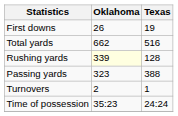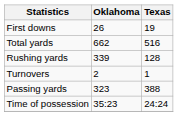(101, 58) lightyellow background -> (101, 58) no background
rows swapped: (37, 73) <-> (28, 88)
